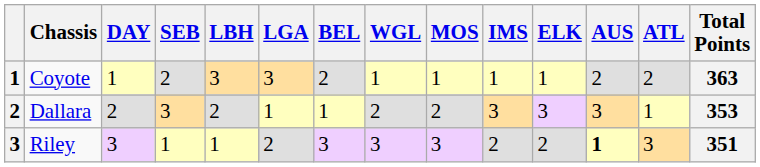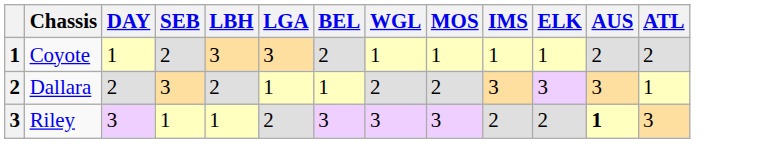- column: (722, 32)
